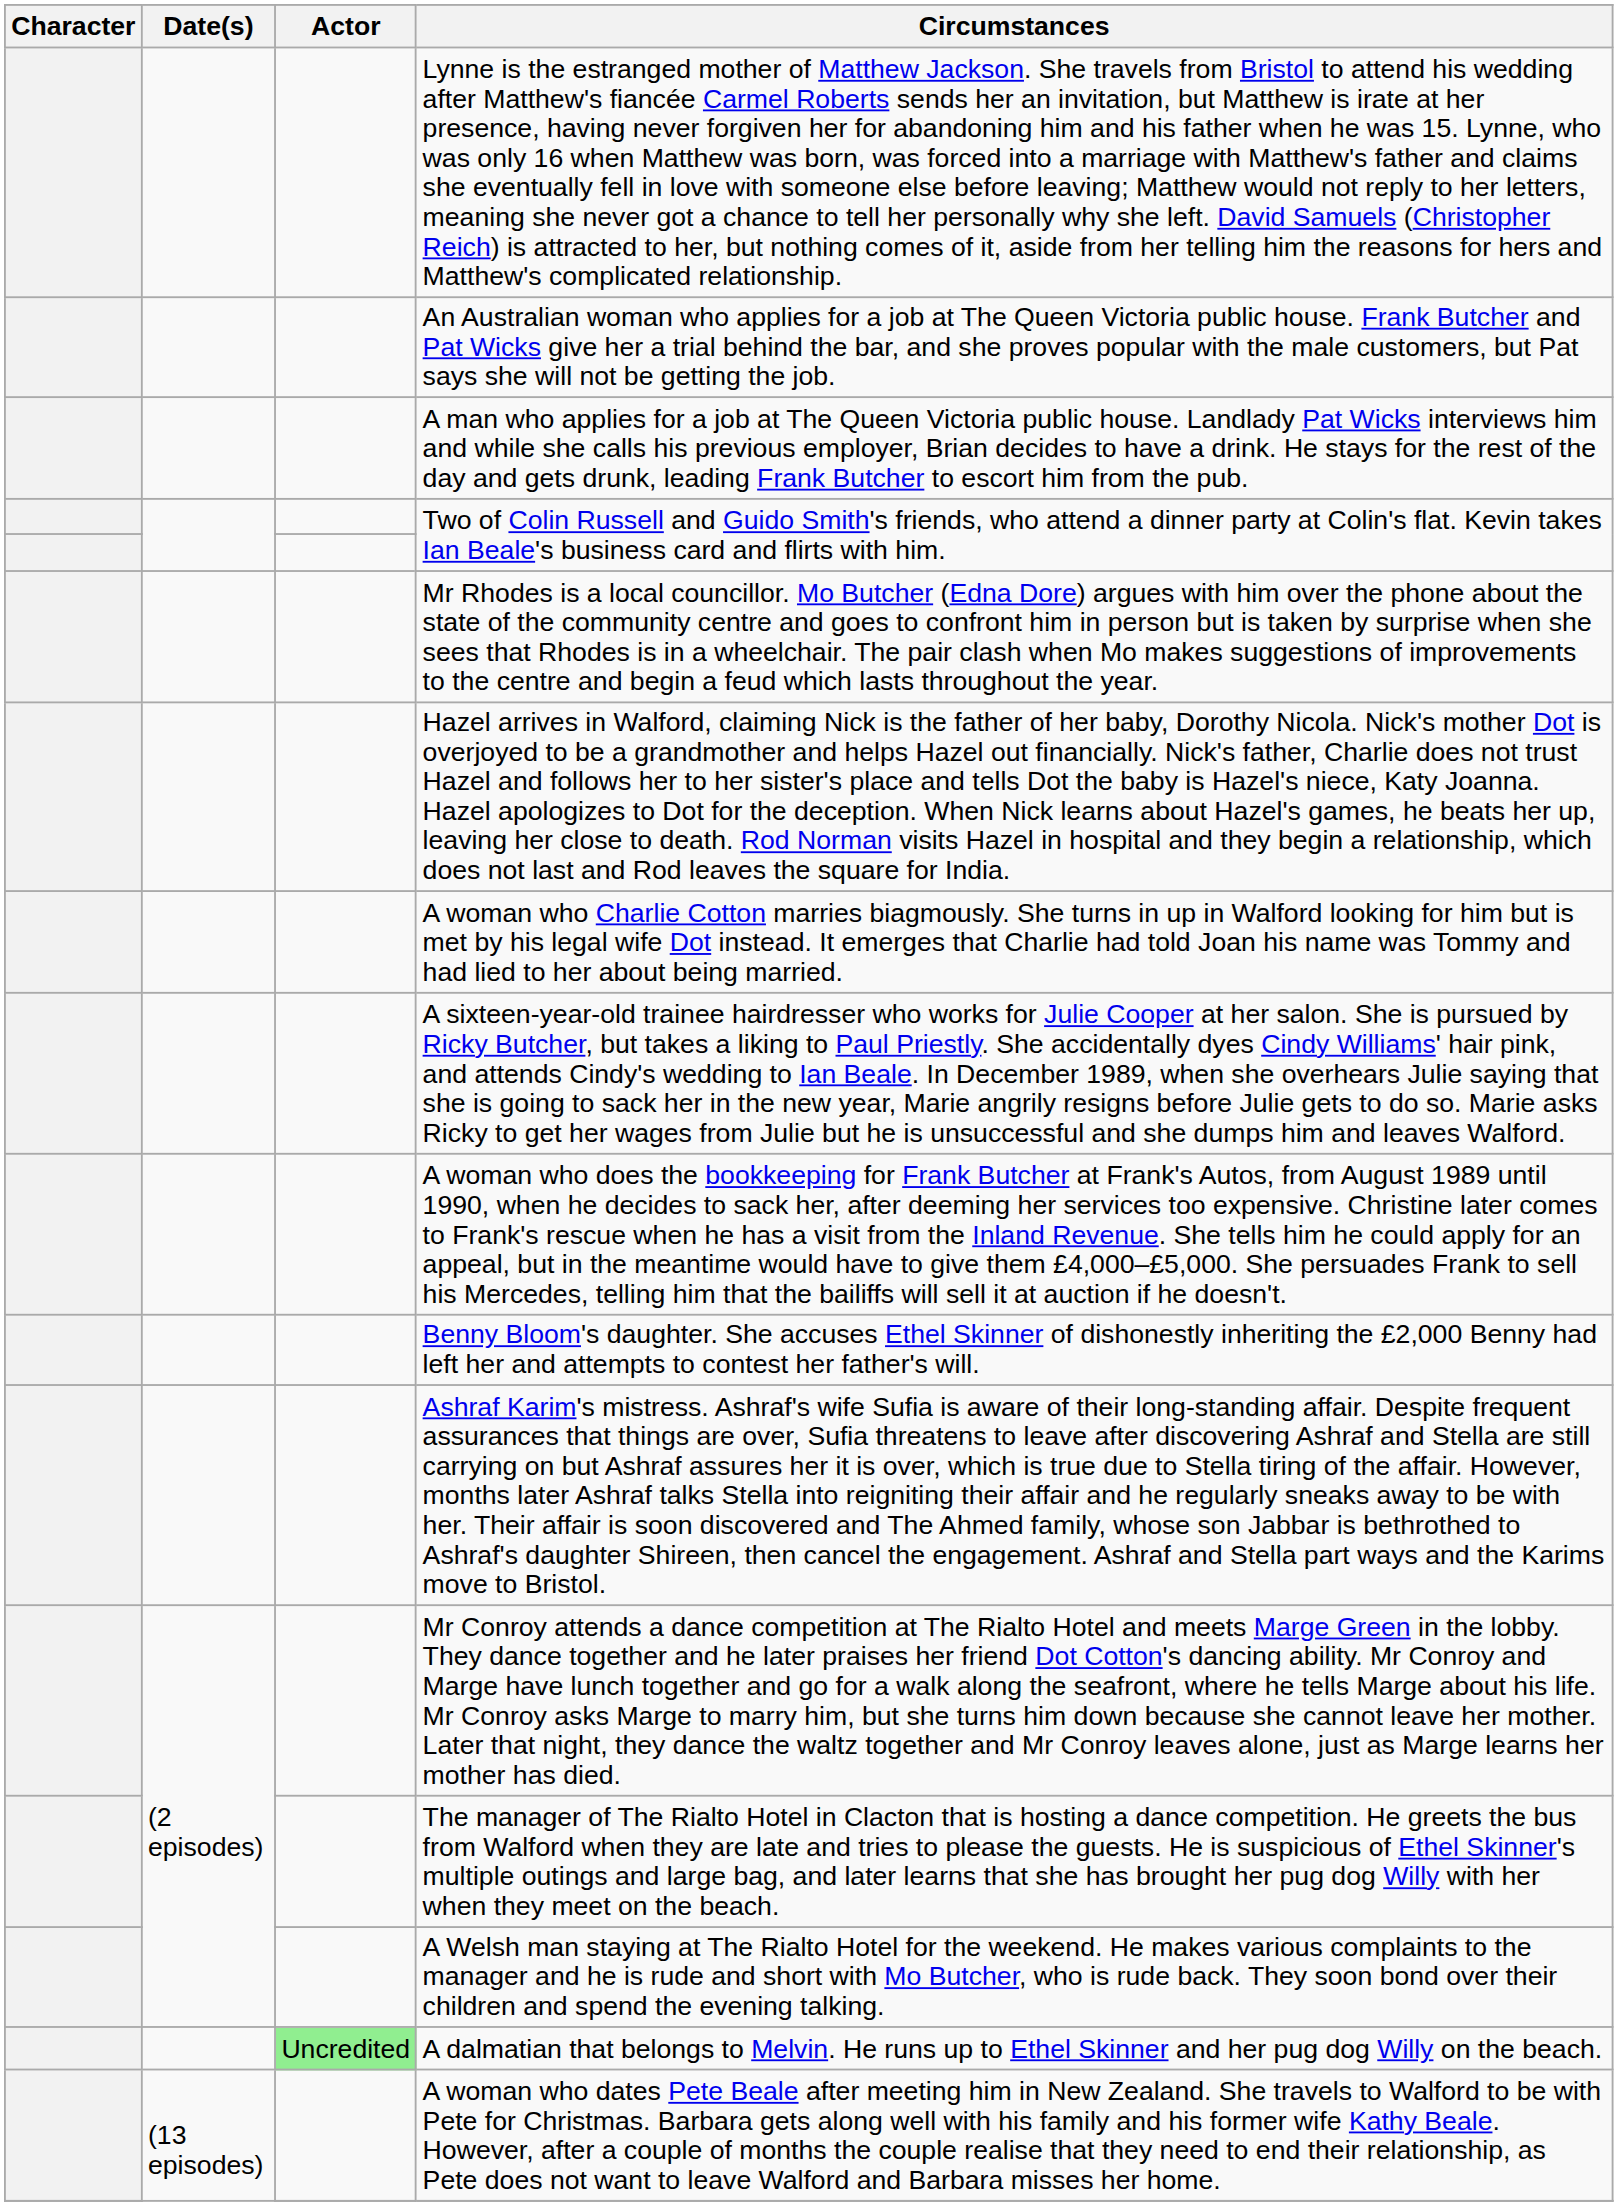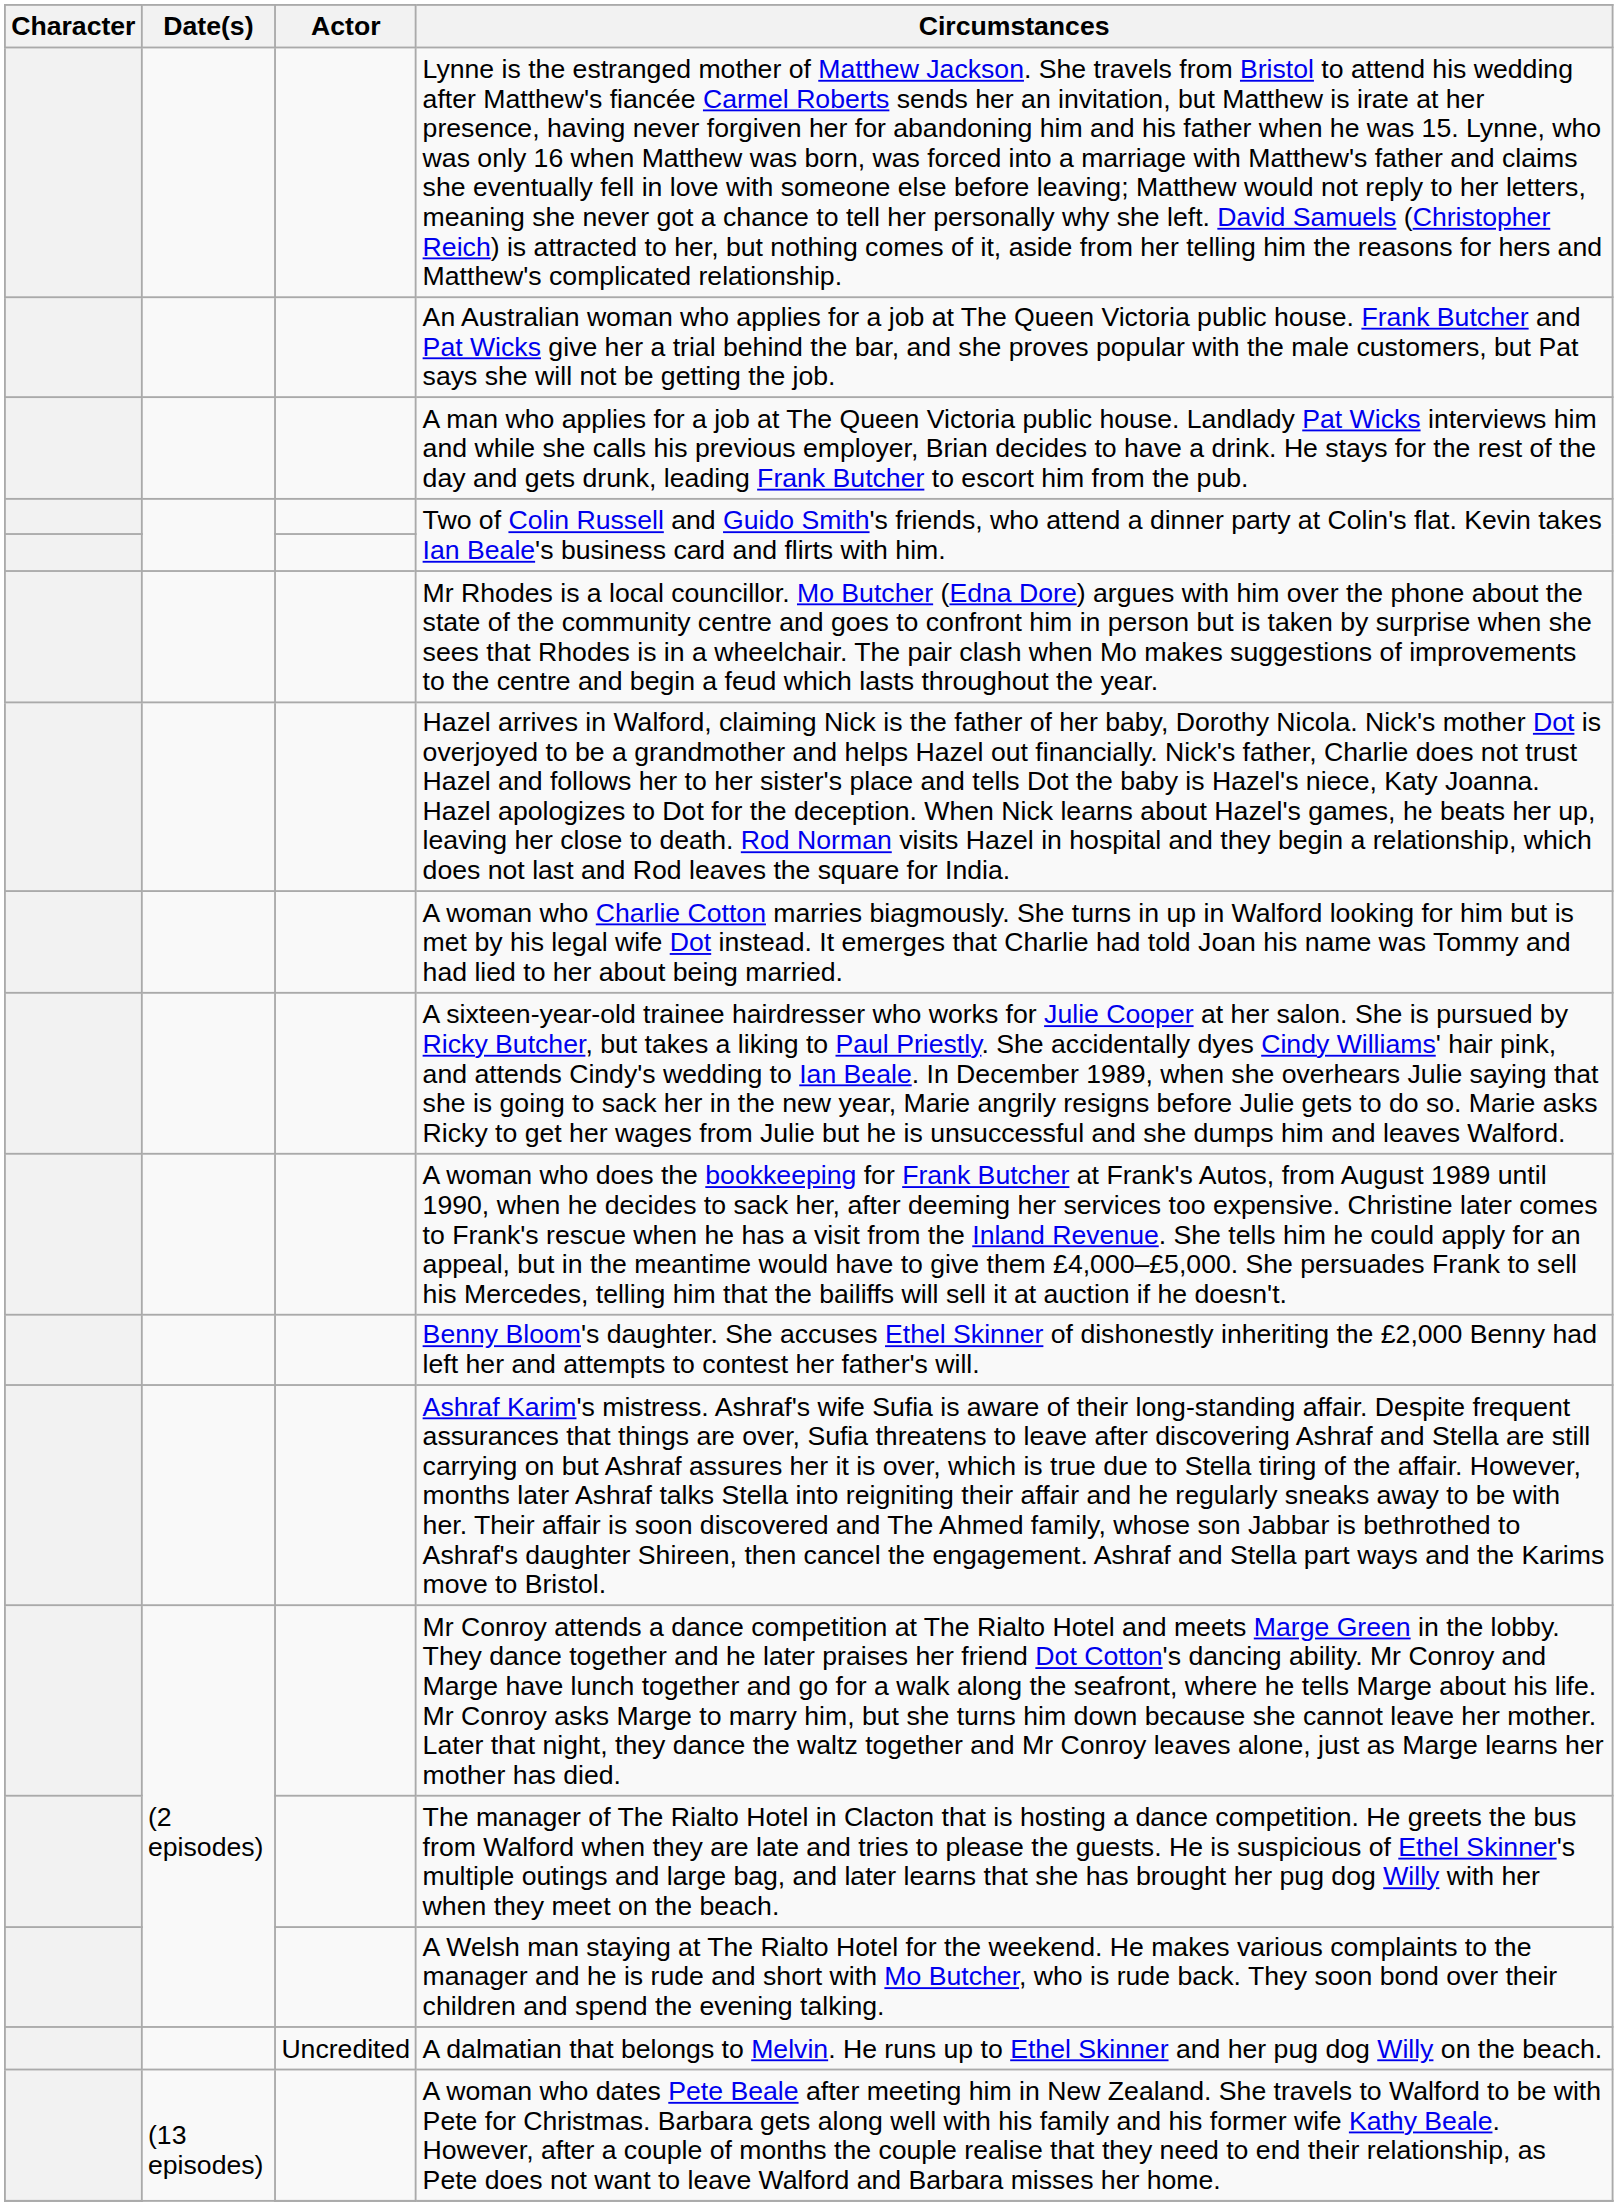(346, 2049) lightgreen background -> (346, 2049) no background
